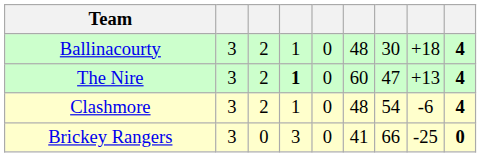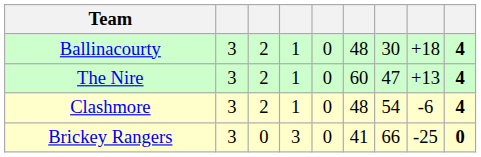(296, 78) bold -> (296, 78) normal
